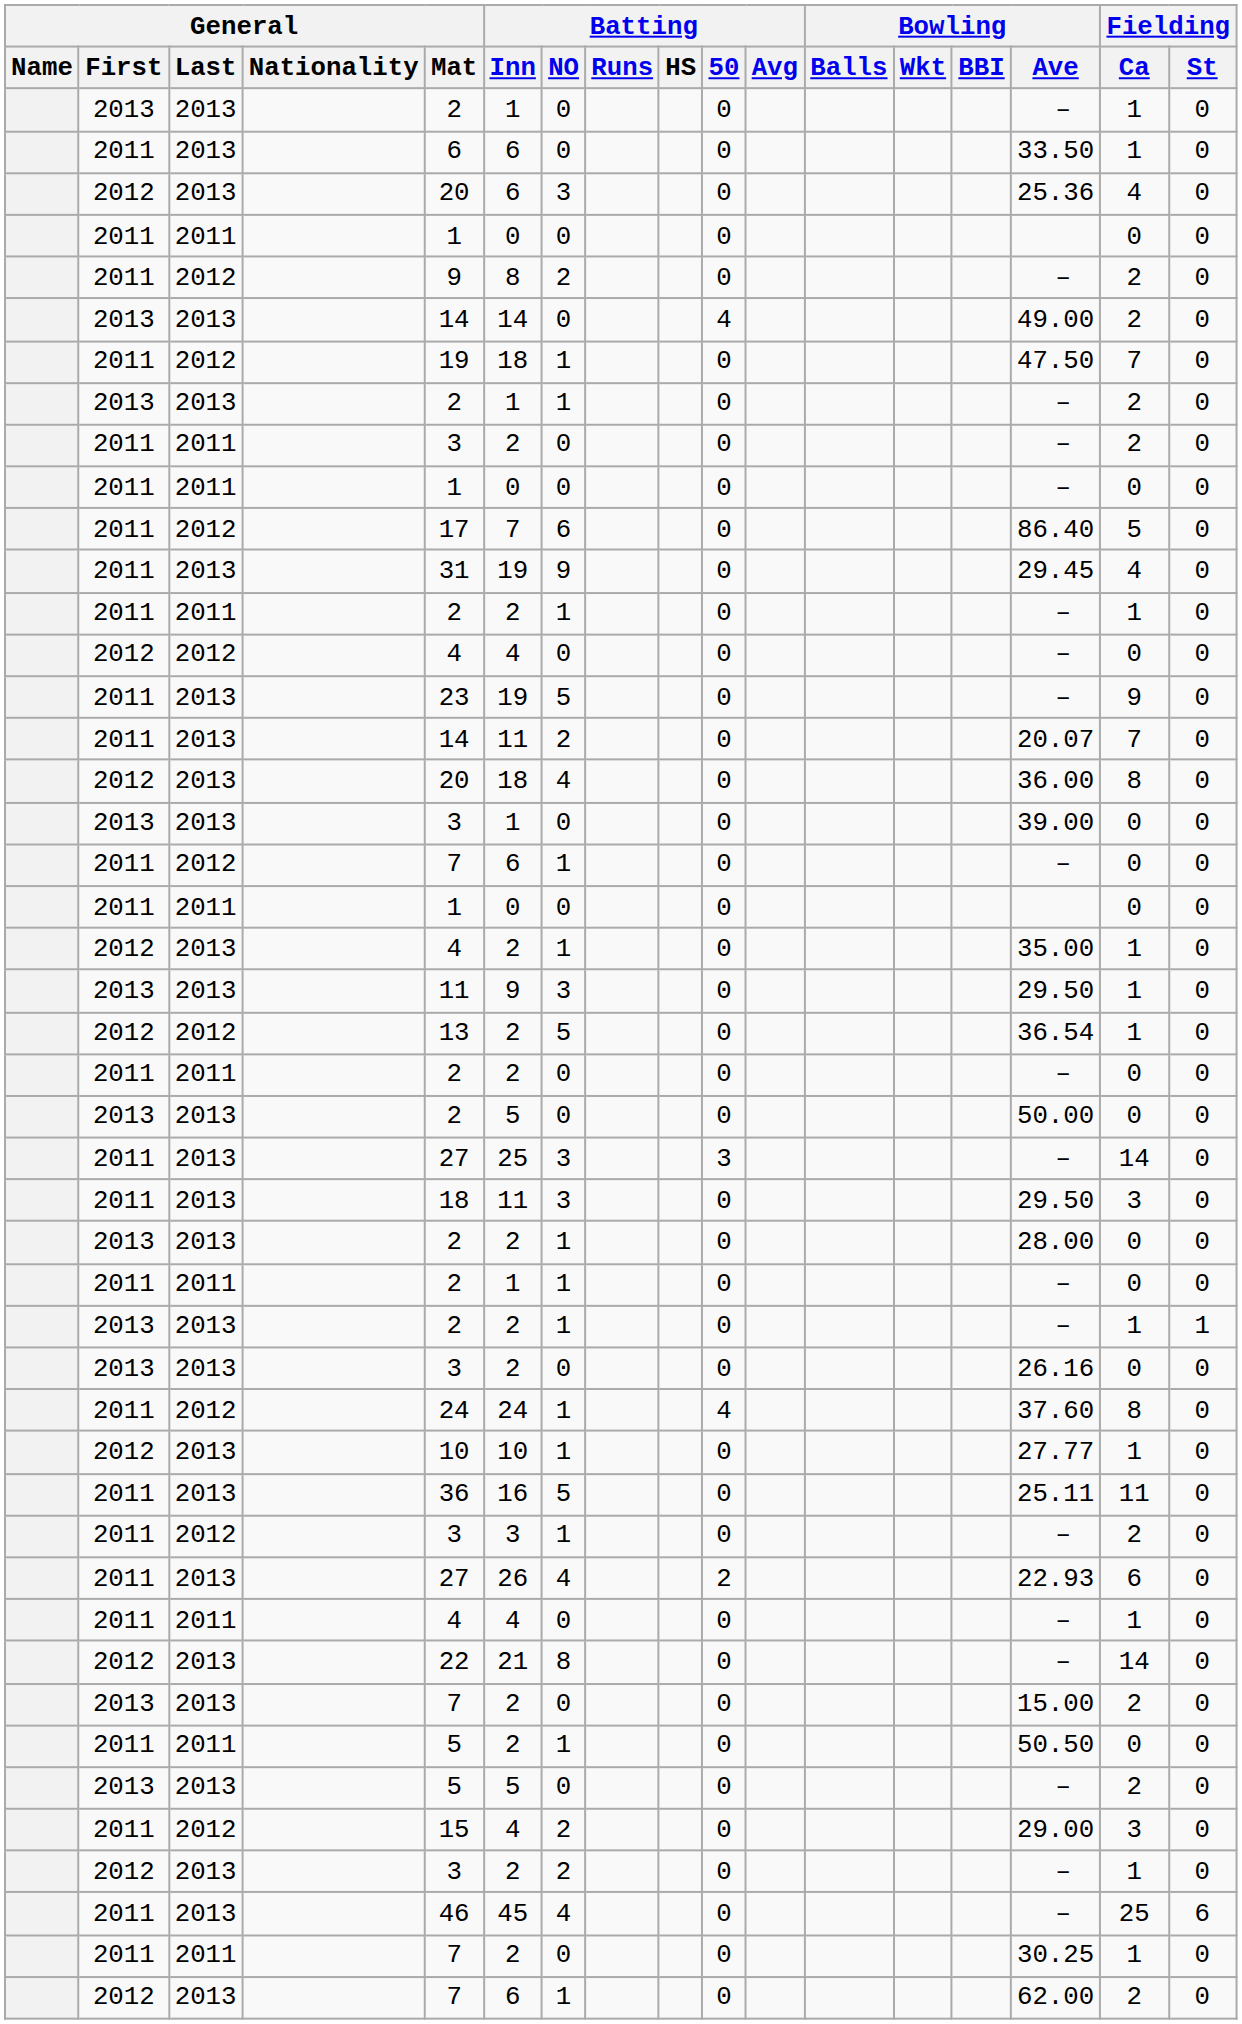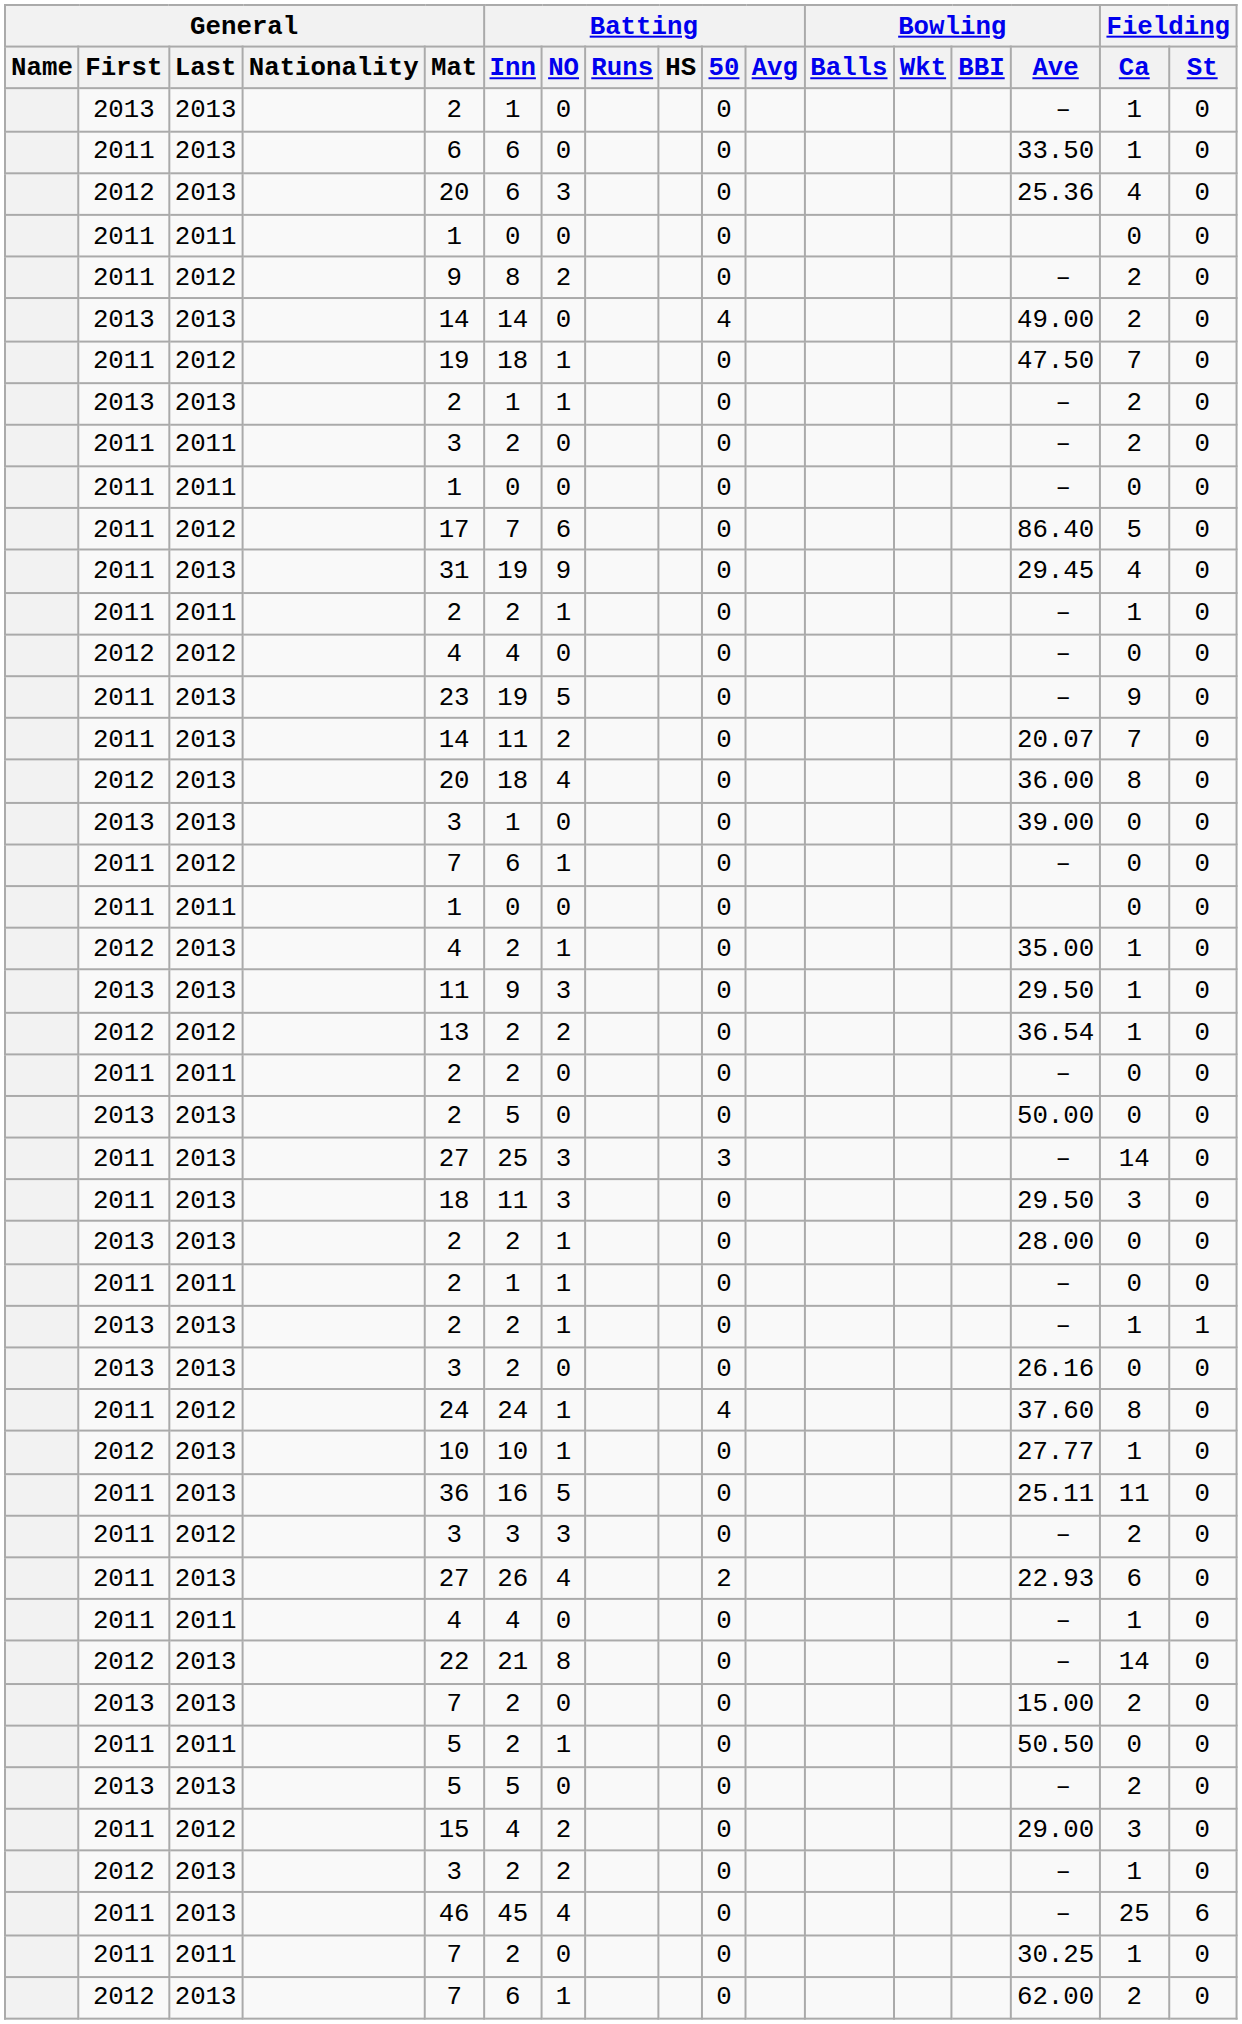(564, 1033) 5 -> (564, 1033) 2
(564, 1536) 1 -> (564, 1536) 3
